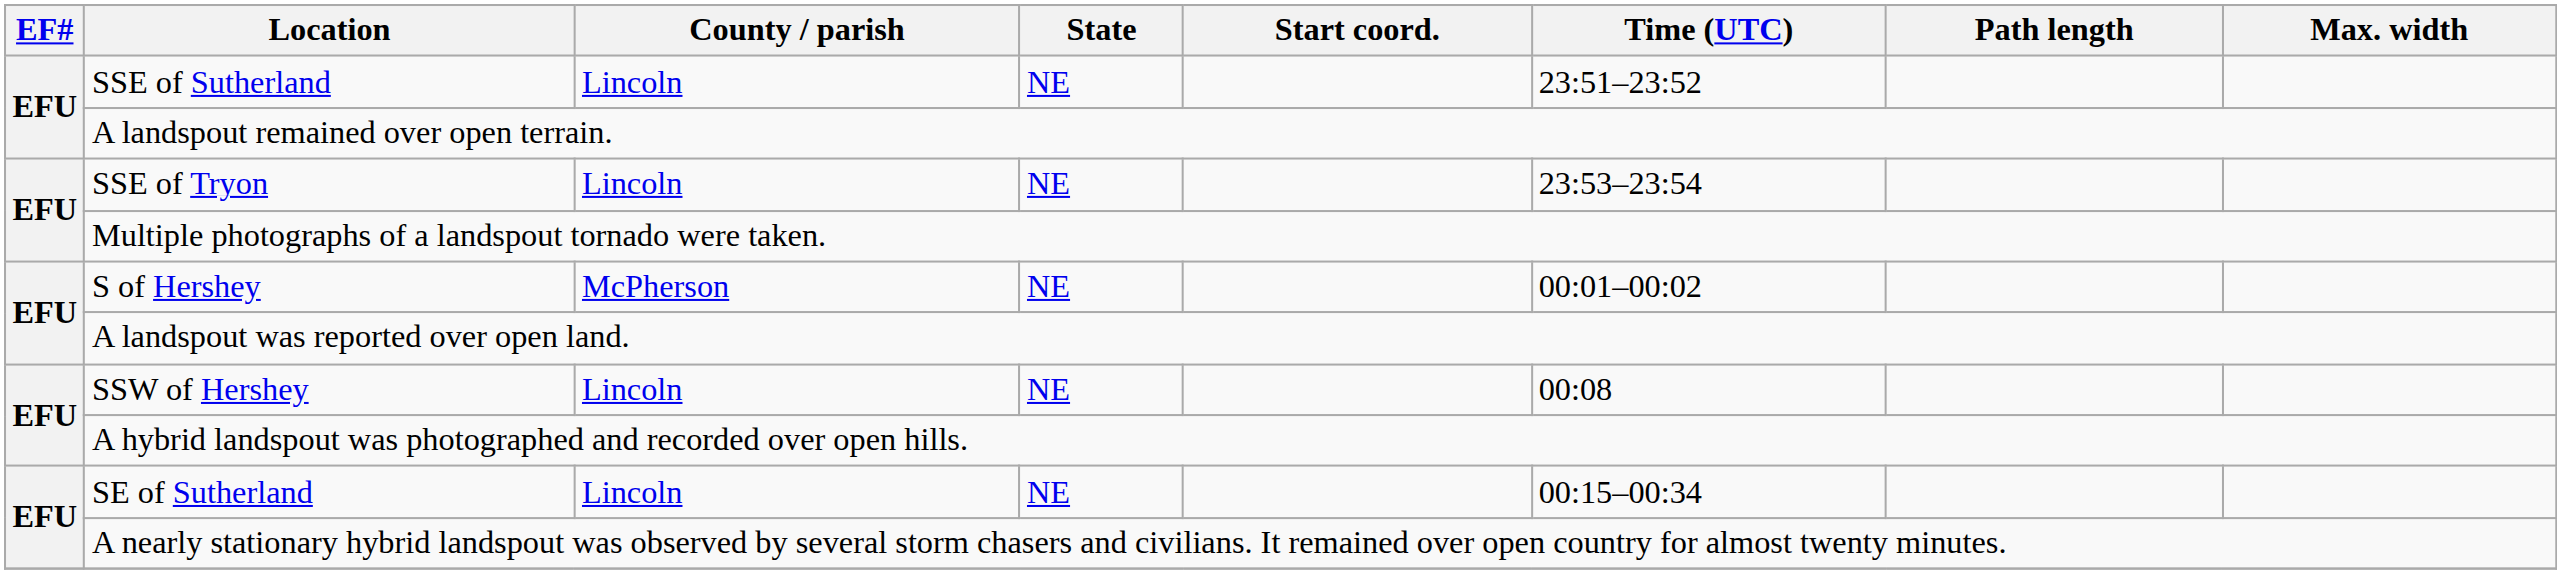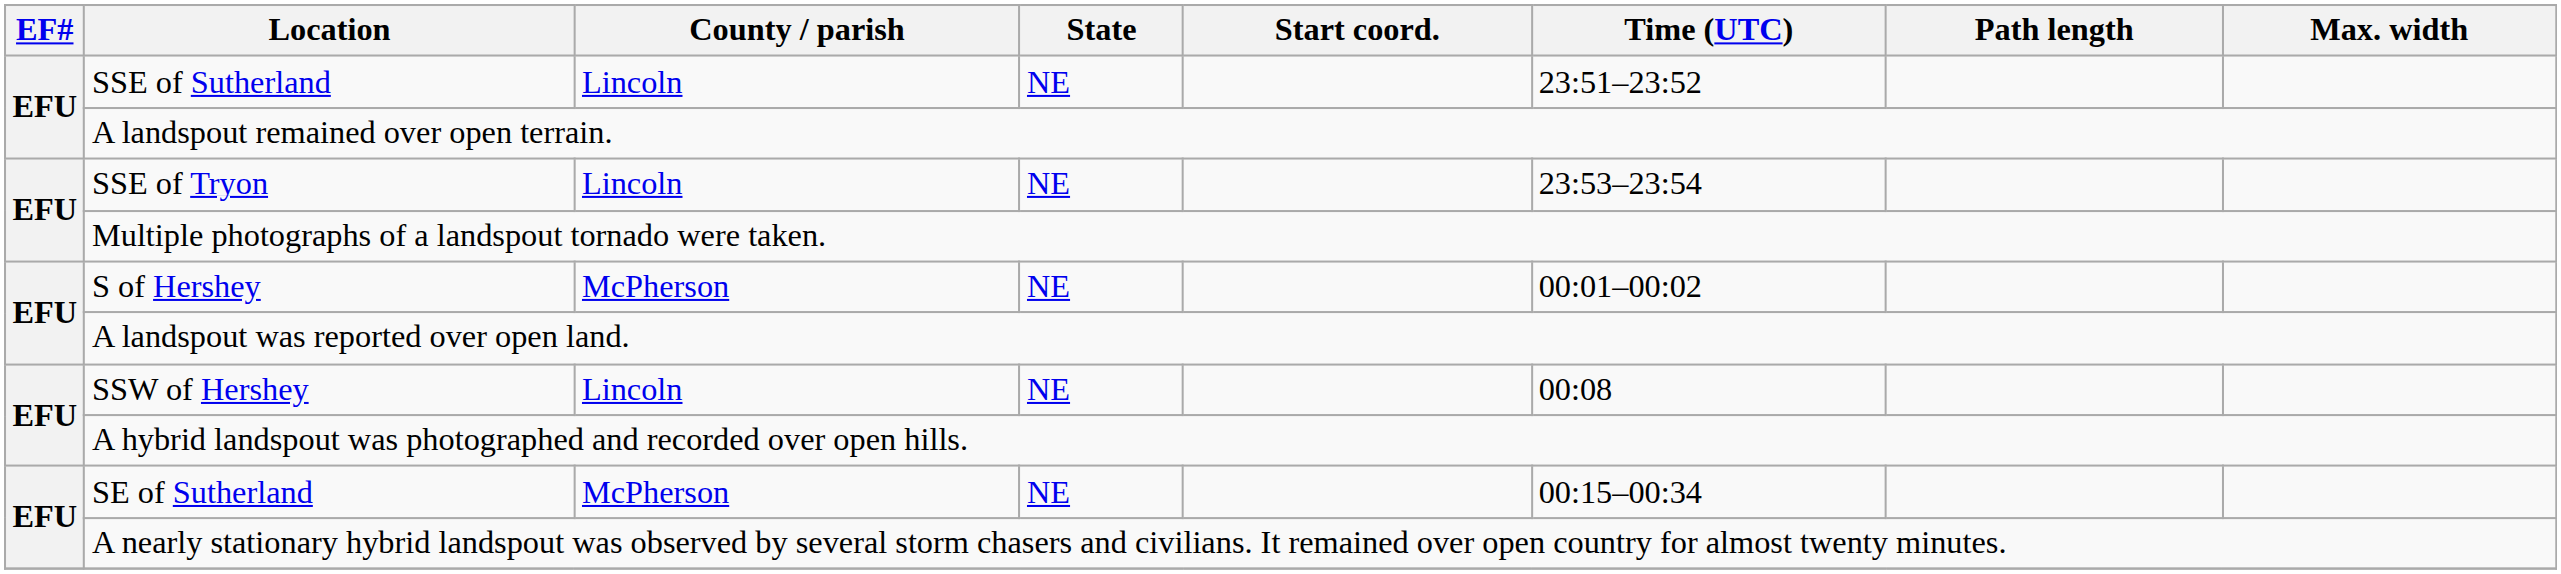(632, 491) Lincoln -> (656, 491) McPherson
